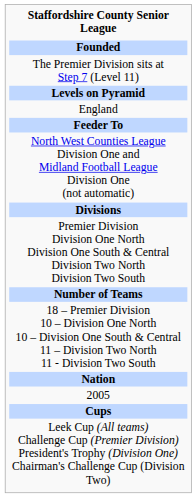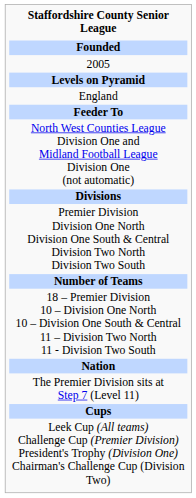(98, 70) The Premier Division sits at Step 7 (Level 11) -> (98, 64) 2005
(98, 395) 2005 -> (98, 388) The Premier Division sits at Step 7 (Level 11)
